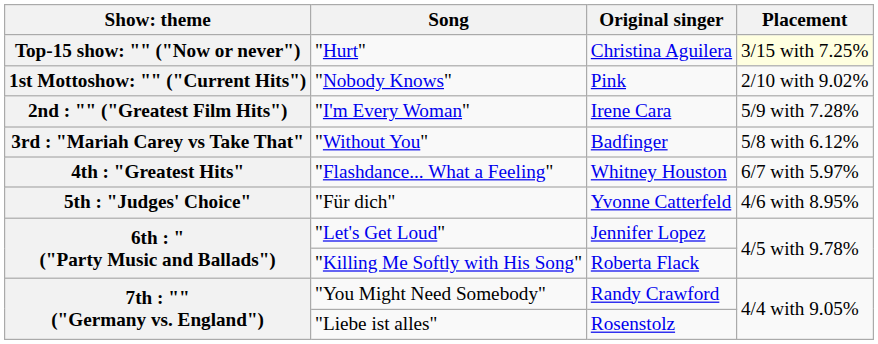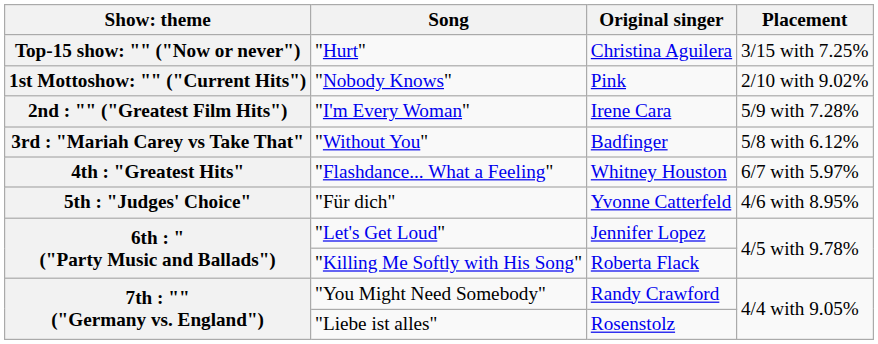(805, 50) lightyellow background -> (805, 50) no background
